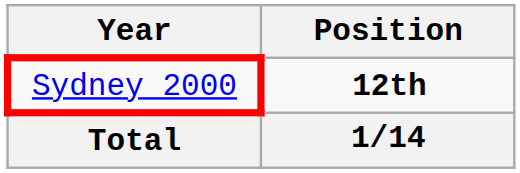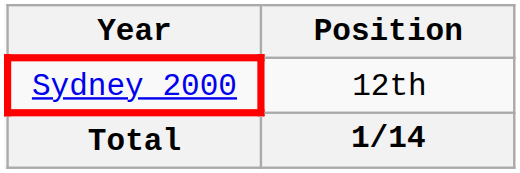(389, 86) bold -> (389, 86) normal
